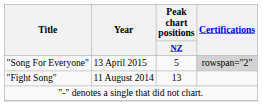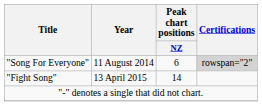(120, 63) 13 April 2015 -> (124, 63) 11 August 2014
(176, 63) 5 -> (176, 63) 6
(124, 78) 11 August 2014 -> (120, 78) 13 April 2015
(176, 78) 13 -> (176, 78) 14
